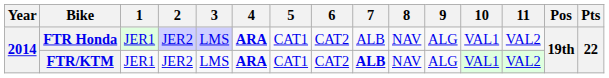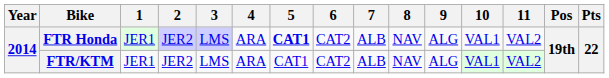(251, 38) bold -> (251, 38) normal
(291, 38) normal -> (291, 38) bold
(251, 61) bold -> (251, 61) normal
(371, 61) bold -> (371, 61) normal
